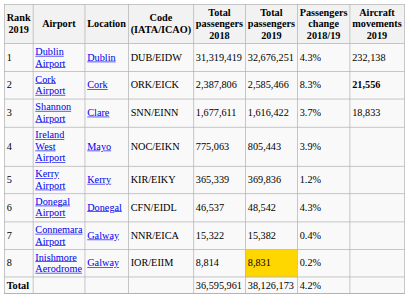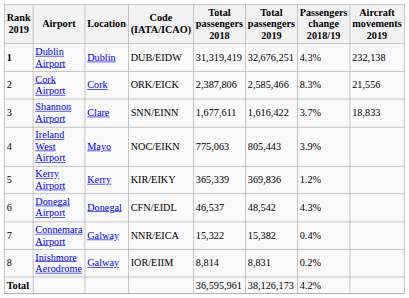(9, 57) normal -> (9, 57) bold
(366, 85) bold -> (366, 85) normal
(259, 263) gold background -> (259, 263) no background
